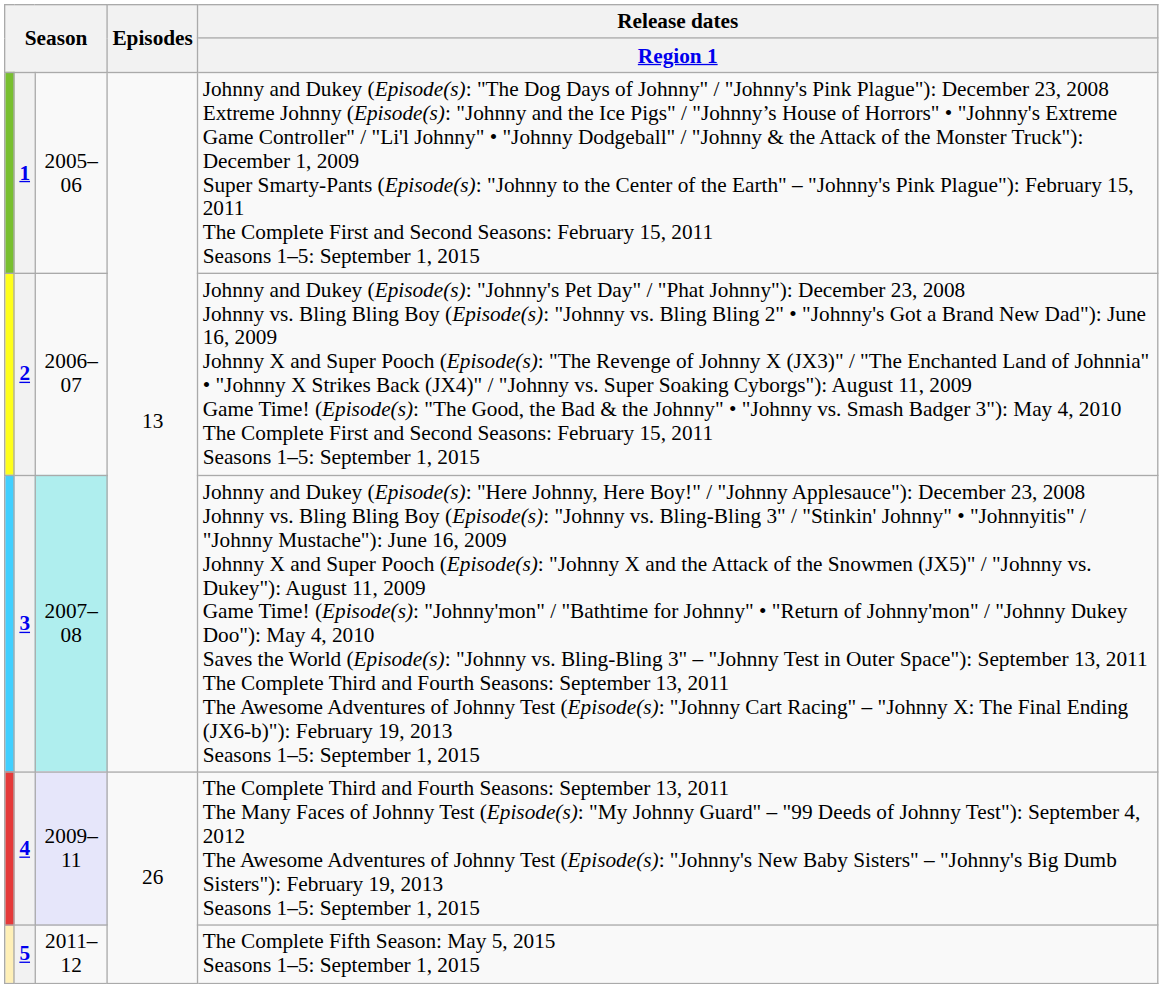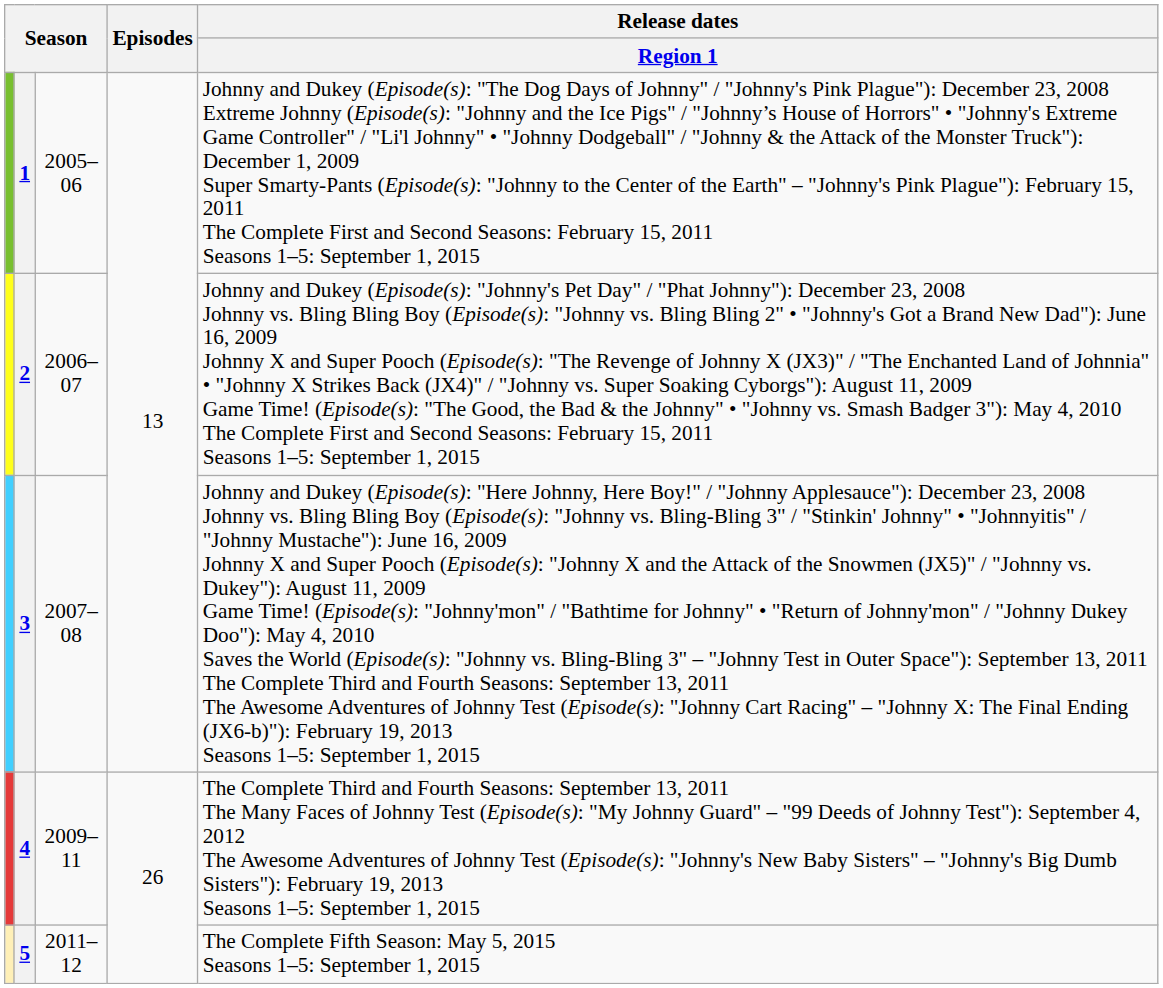(71, 623) paleturquoise background -> (71, 623) no background
(71, 848) lavender background -> (71, 848) no background
